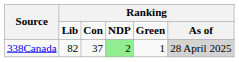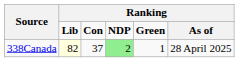(73, 48) no background -> (73, 48) lightyellow background
(201, 48) lightgrey background -> (201, 48) no background
